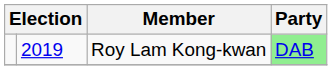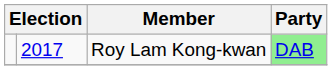(42, 49) 2019 -> (42, 49) 2017
